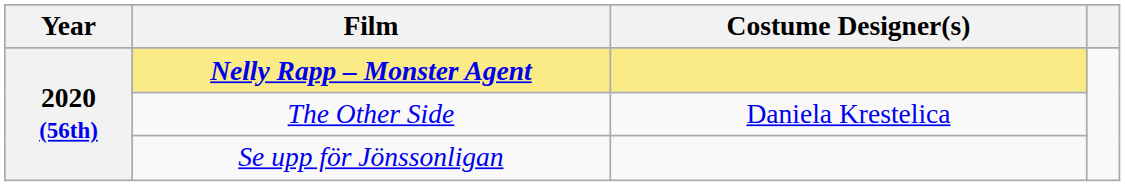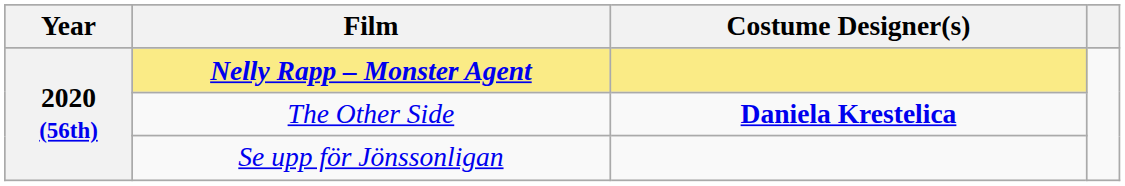(848, 113) normal -> (848, 113) bold
